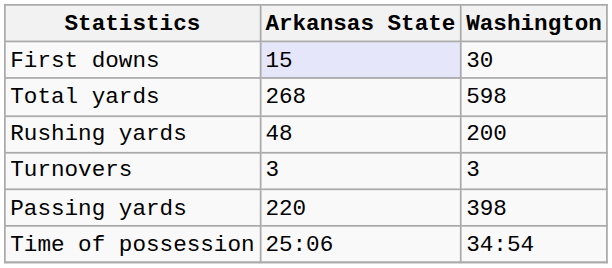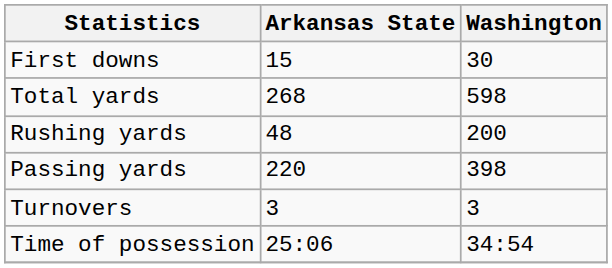(279, 60) lavender background -> (279, 60) no background
rows swapped: (98, 208) <-> (71, 171)
